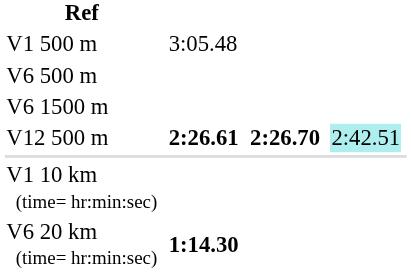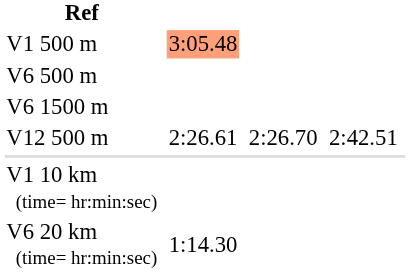(203, 44) no background -> (203, 44) lightsalmon background
(204, 137) bold -> (203, 137) normal
(285, 137) bold -> (283, 137) normal
(366, 137) paleturquoise background -> (363, 137) no background
(204, 244) bold -> (203, 244) normal
